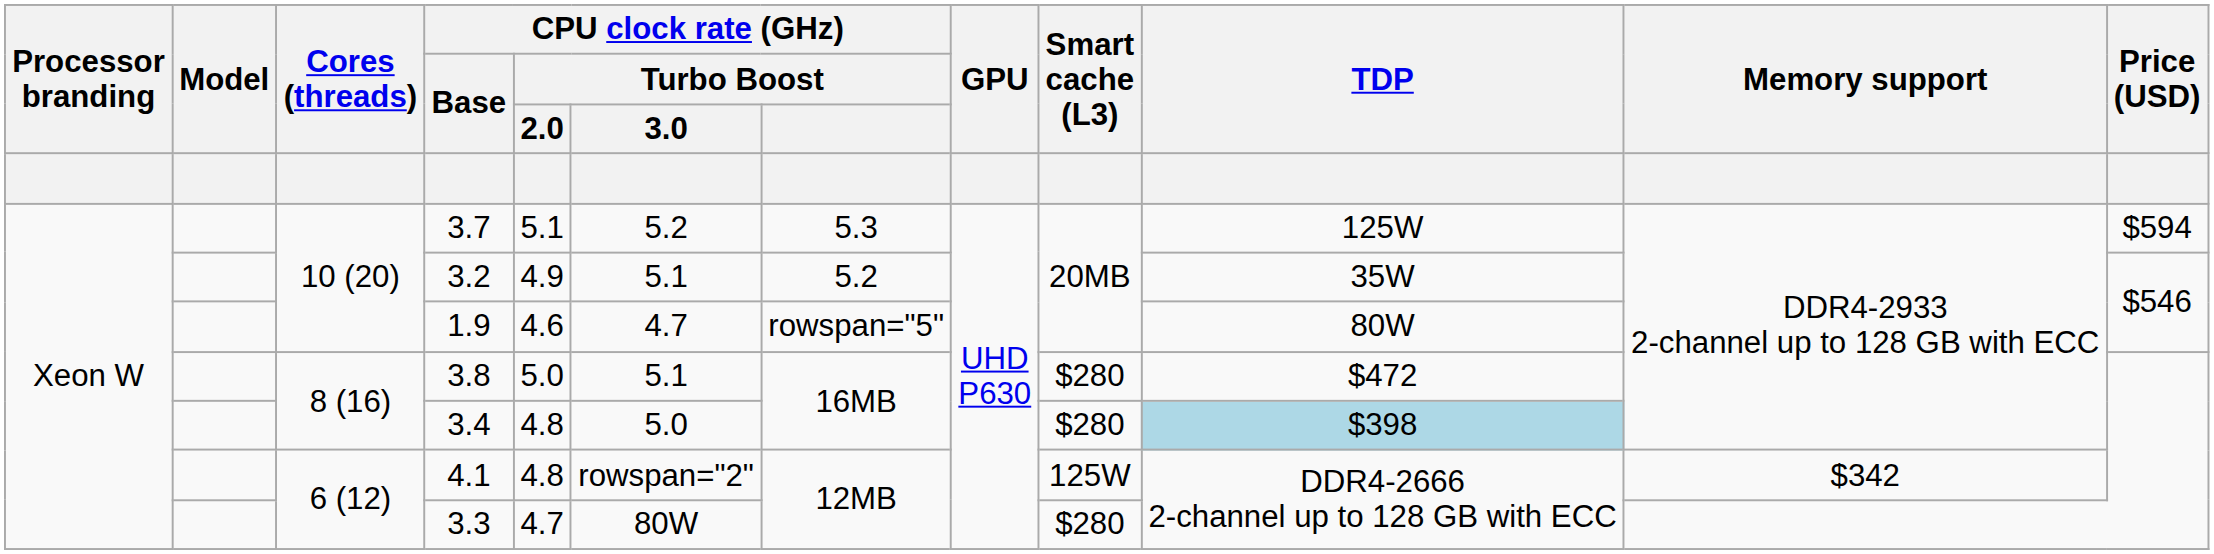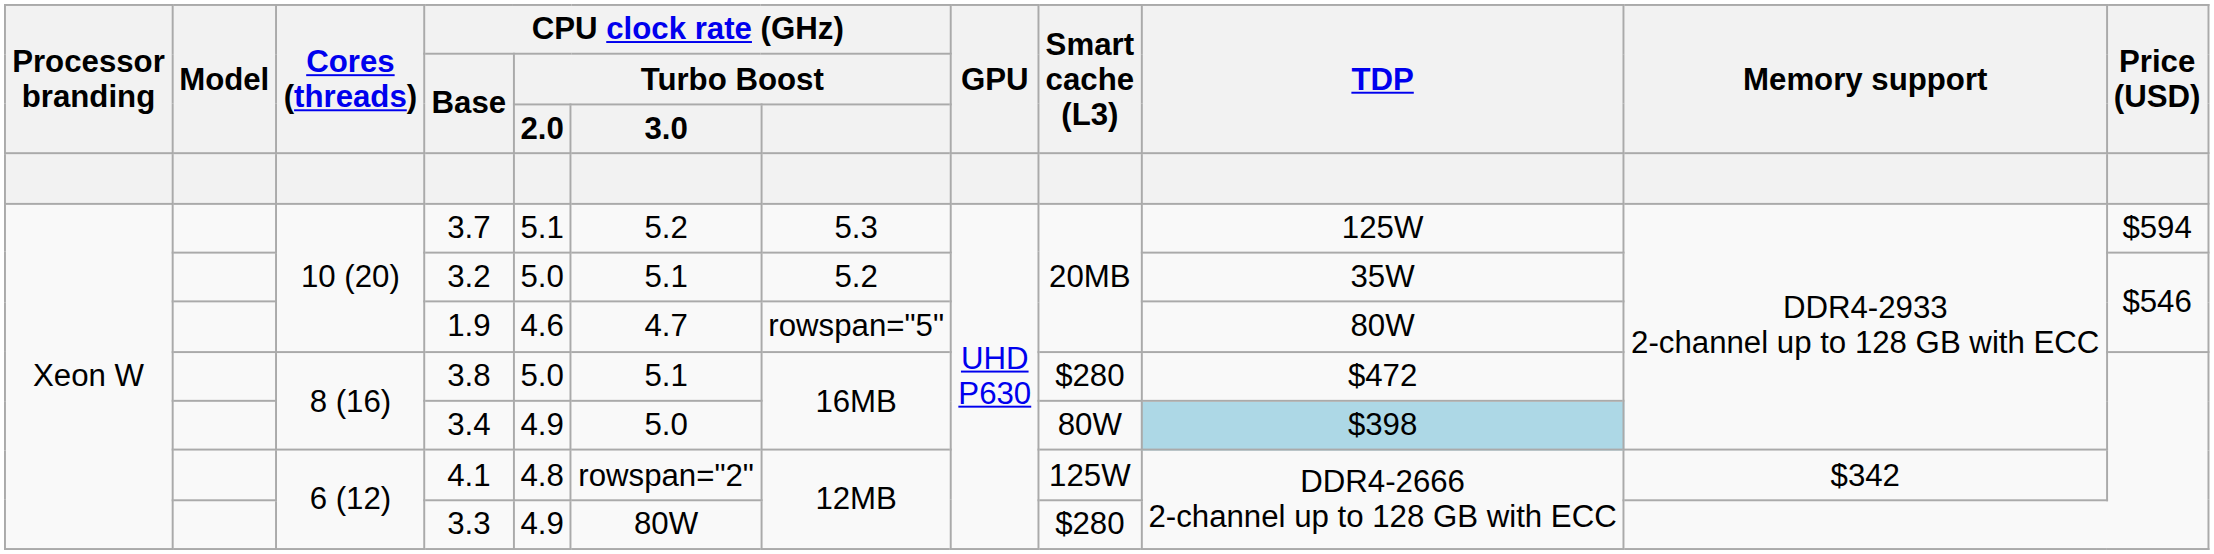(542, 276) 4.9 -> (542, 276) 5.0
(542, 425) 4.8 -> (542, 425) 4.9
(1090, 425) $280 -> (1090, 425) 80W
(542, 524) 4.7 -> (542, 524) 4.9
